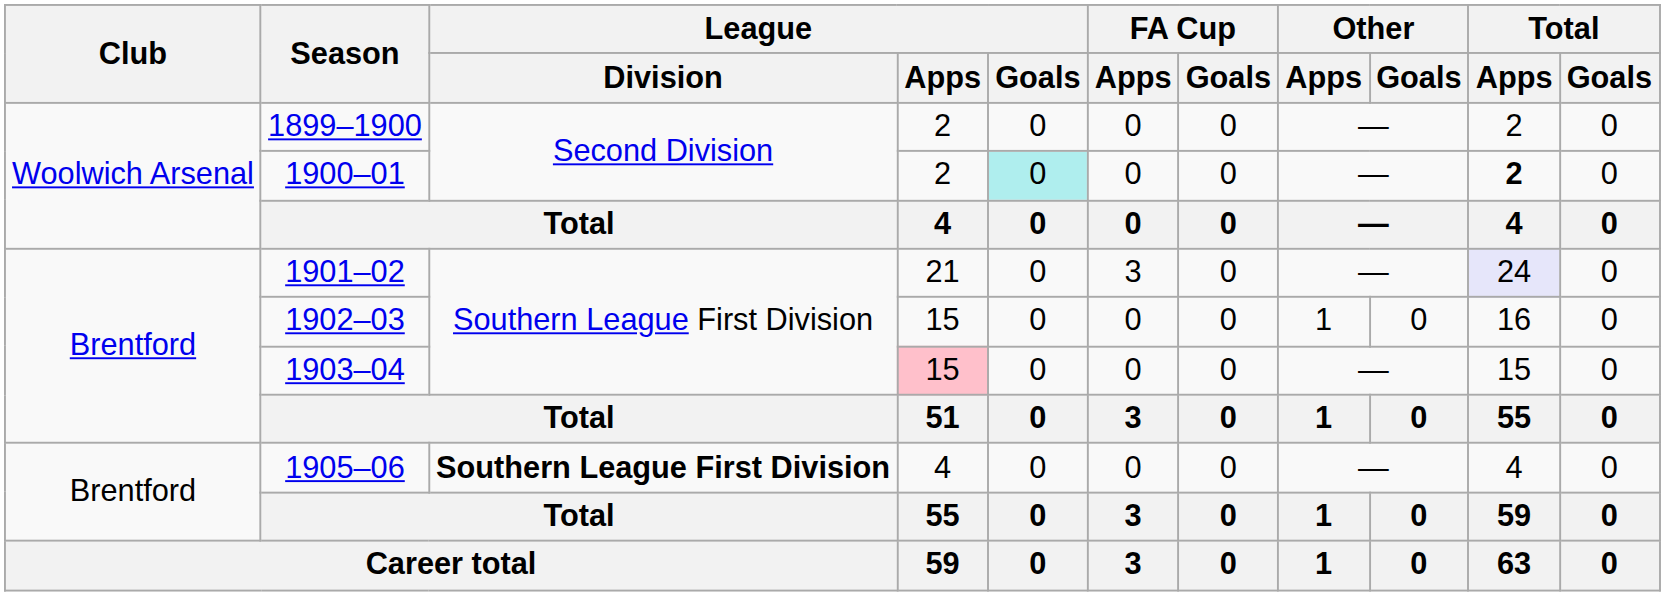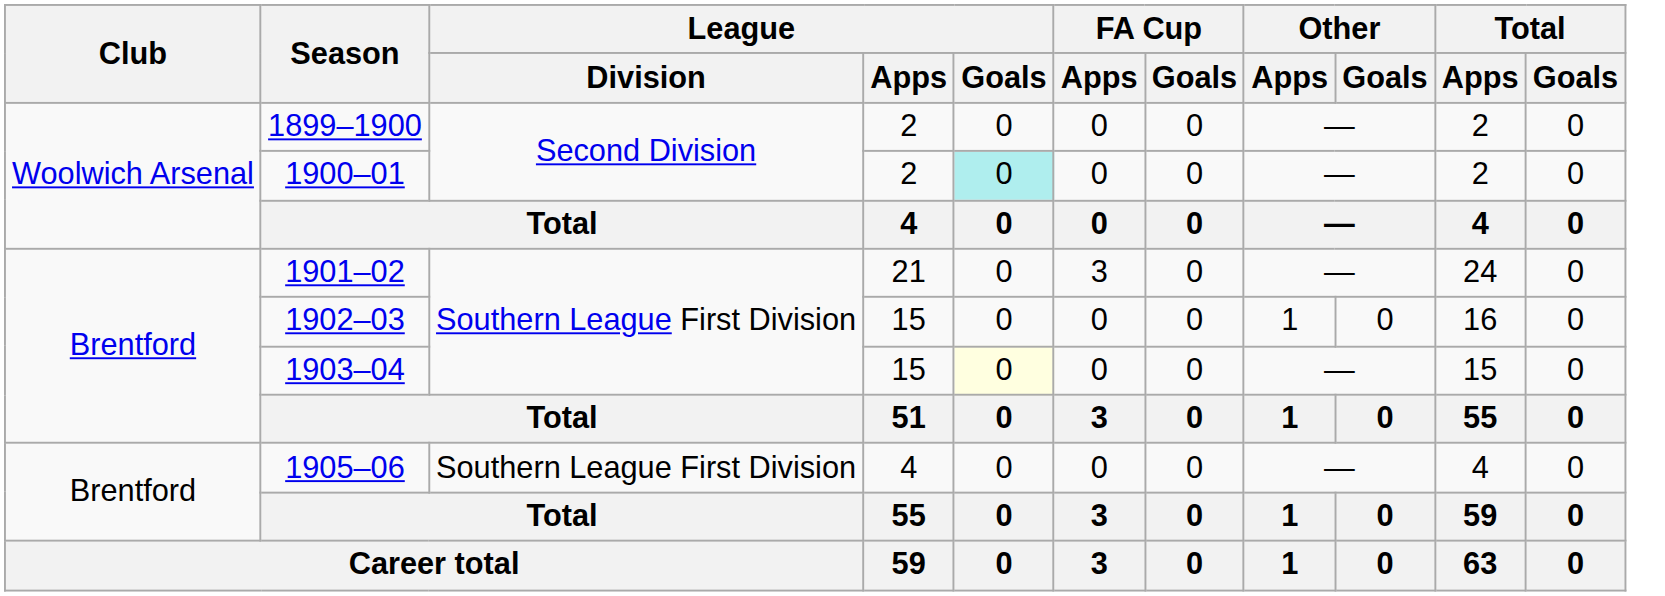(1514, 175) bold -> (1480, 175) normal
(1514, 272) lavender background -> (1480, 272) no background
(943, 369) pink background -> (909, 369) no background
(1038, 369) no background -> (1004, 369) lightyellow background
(663, 467) bold -> (646, 467) normal
